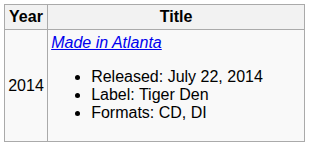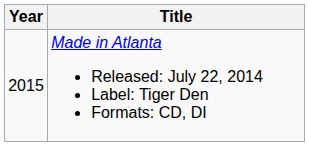(26, 85) 2014 -> (26, 85) 2015
